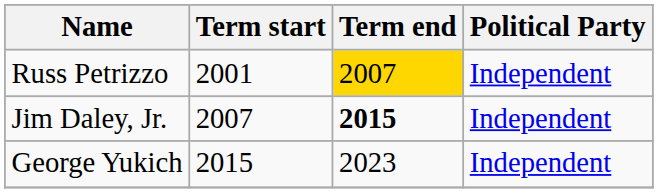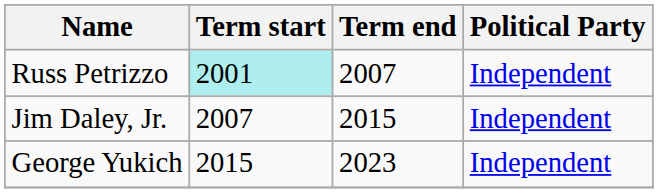(224, 72) no background -> (224, 72) paleturquoise background
(368, 72) gold background -> (368, 72) no background
(368, 118) bold -> (368, 118) normal
